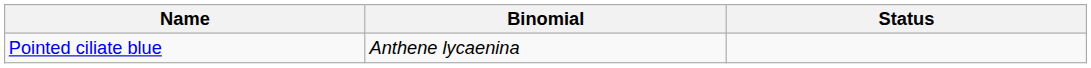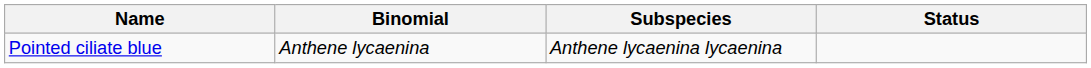+ column: (681, 18)
